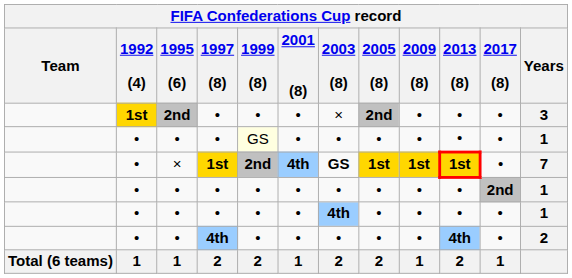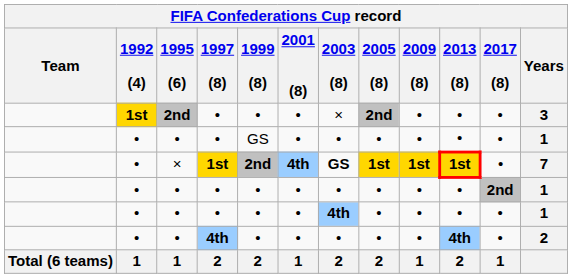(258, 139) lightyellow background -> (258, 139) no background
